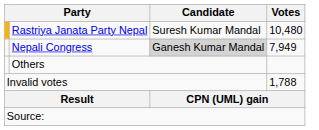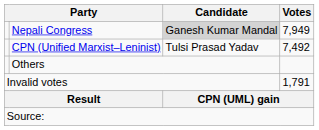- row: (80, 30)
+ row: (86, 47)
(283, 82) 1,788 -> (296, 82) 1,791
